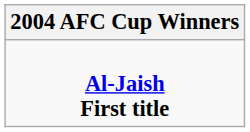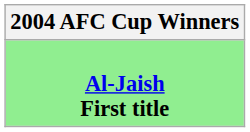(125, 95) no background -> (125, 95) lightgreen background
